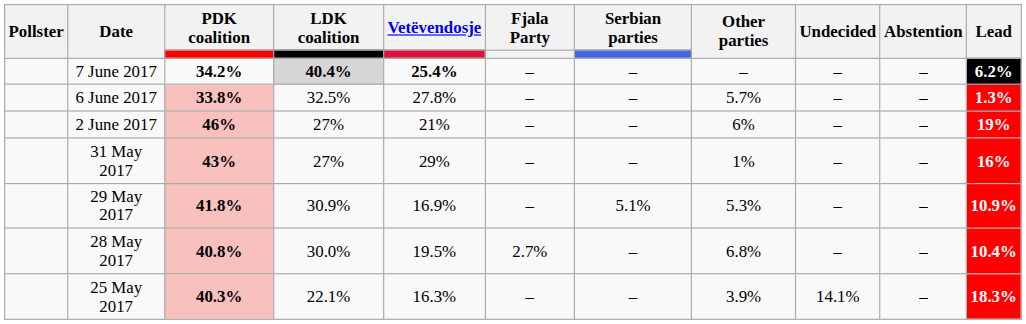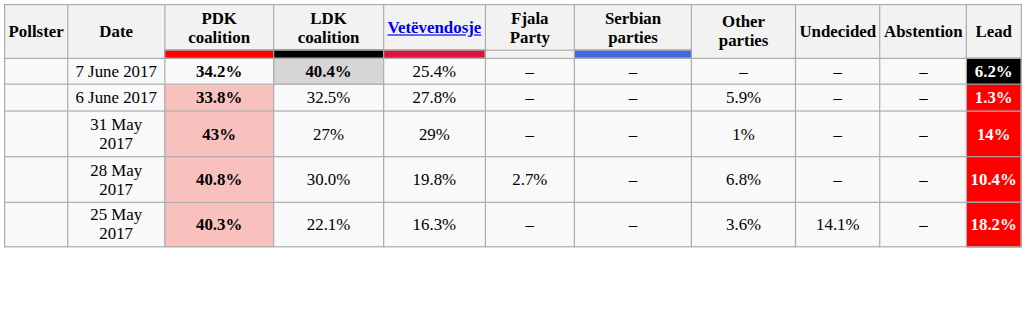(434, 72) bold -> (434, 72) normal
(744, 98) 5.7% -> (744, 98) 5.9%
- row: (116, 125)
(994, 161) 16% -> (994, 134) 14%
- row: (116, 206)
(434, 251) 19.5% -> (434, 179) 19.8%
(744, 297) 3.9% -> (744, 225) 3.6%
(994, 297) 18.3% -> (994, 225) 18.2%
